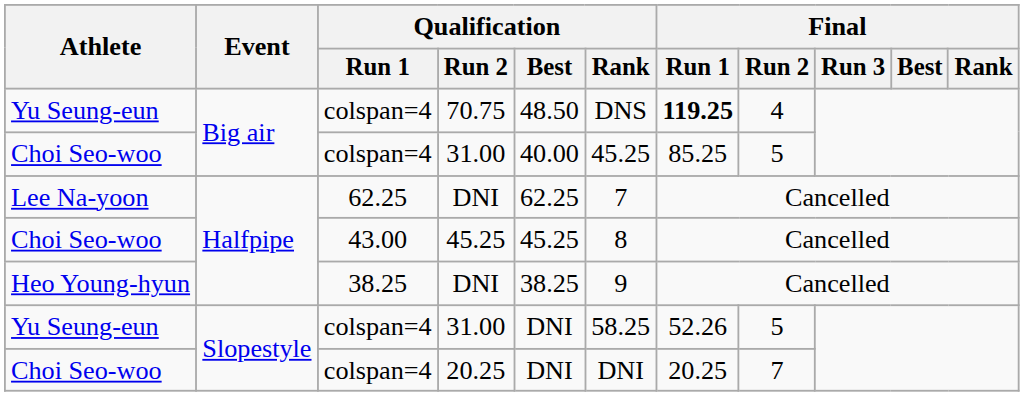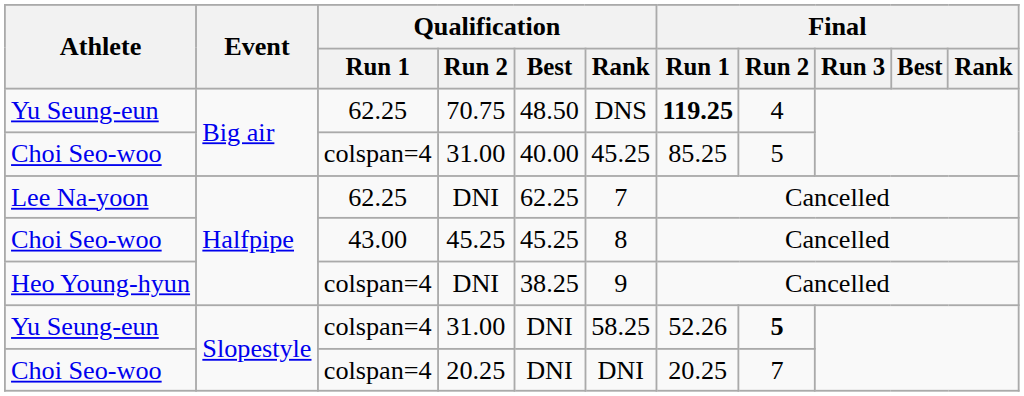(378, 110) colspan=4 -> (378, 110) 62.25
(378, 283) 38.25 -> (378, 283) colspan=4
(777, 326) normal -> (777, 326) bold
